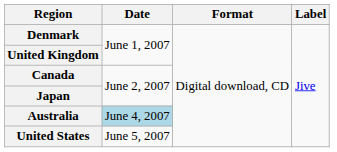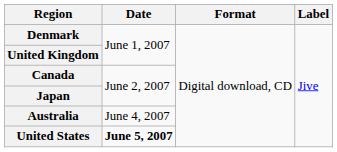(137, 116) lightblue background -> (137, 116) no background
(137, 136) normal -> (139, 136) bold
